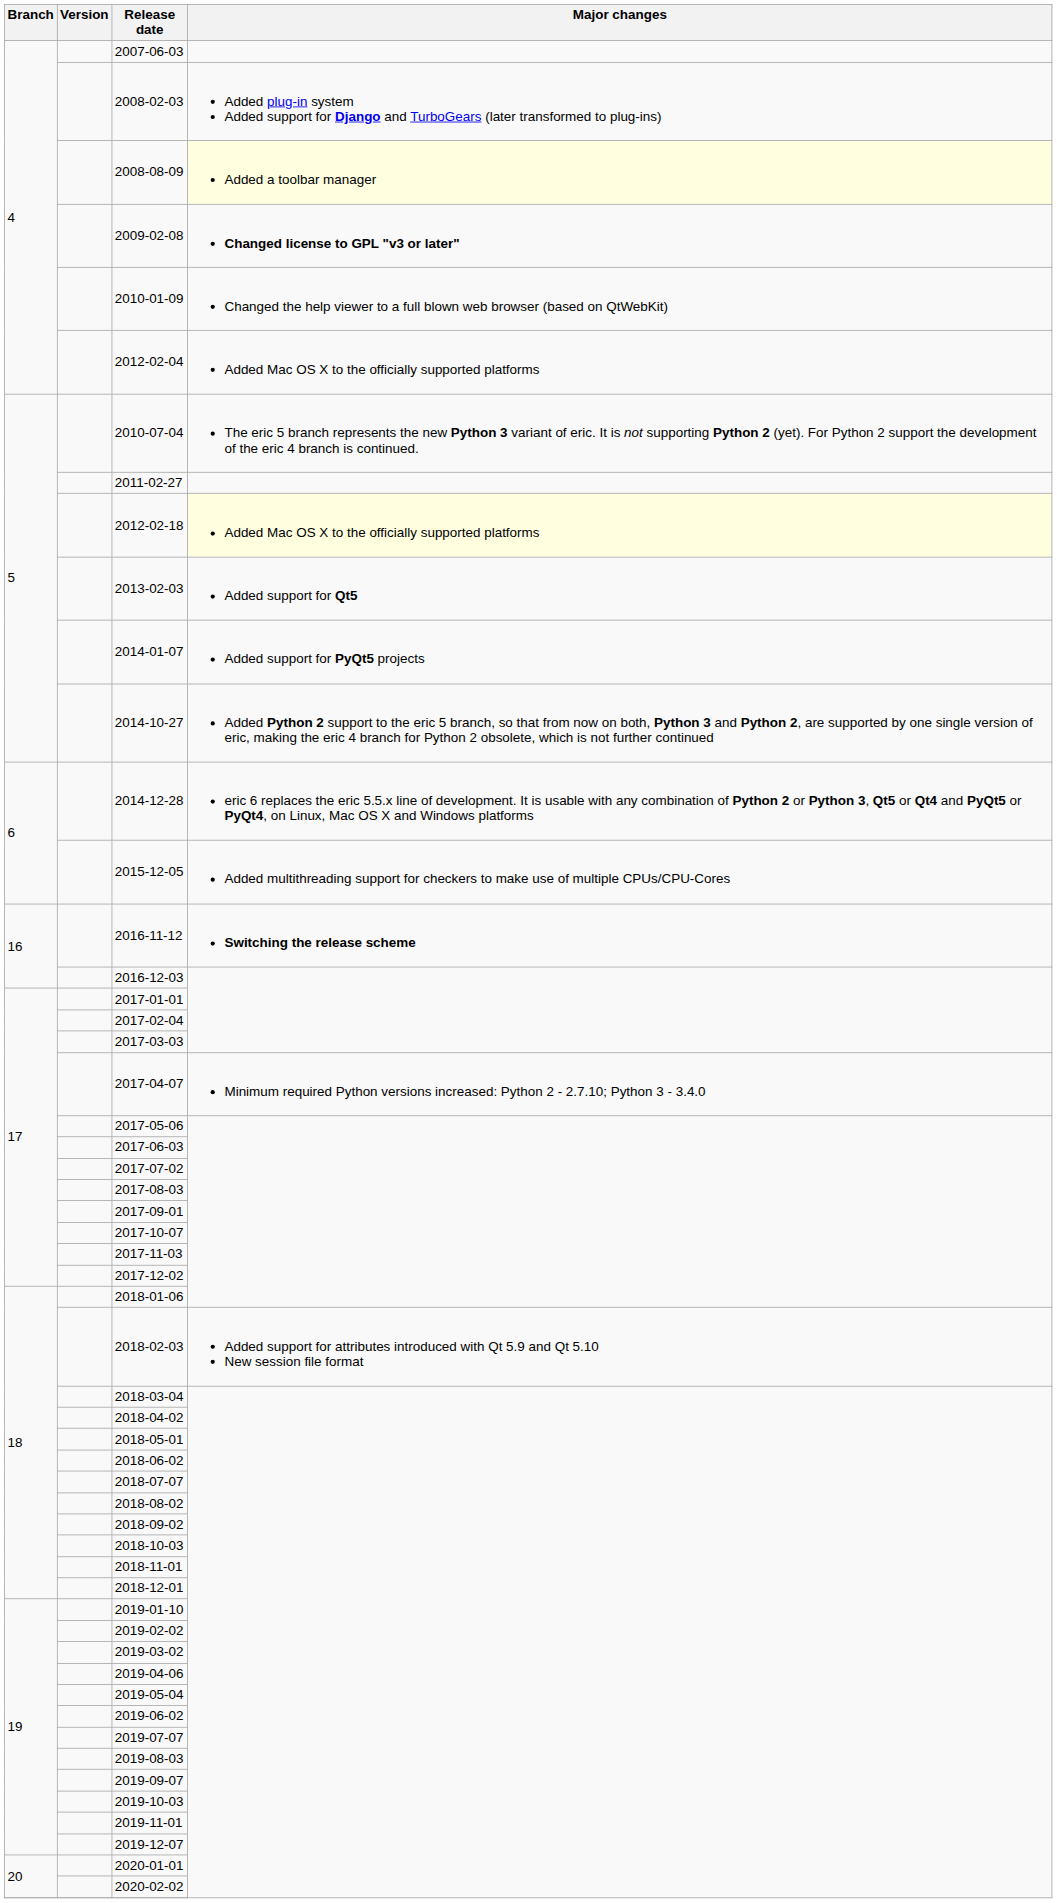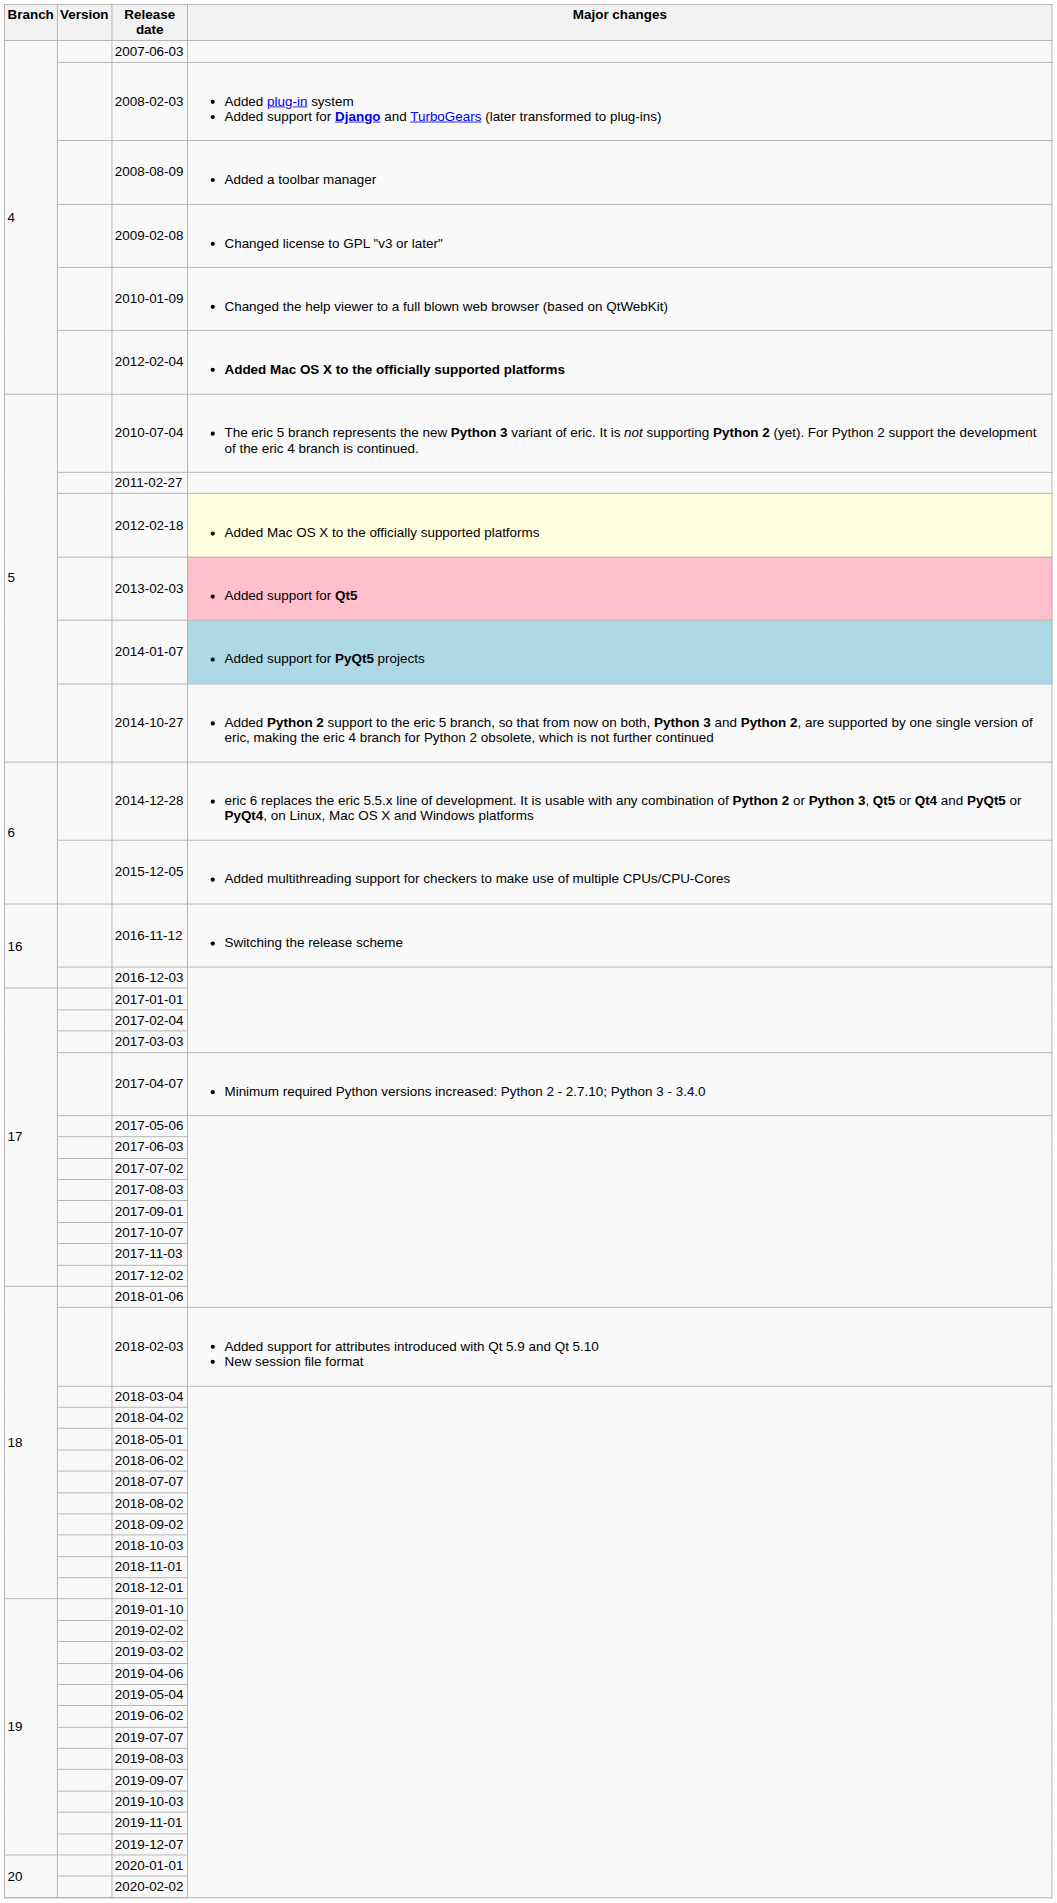(620, 180) lightyellow background -> (620, 180) no background
(620, 243) bold -> (620, 243) normal
(620, 370) normal -> (620, 370) bold
(620, 596) no background -> (620, 596) pink background
(620, 659) no background -> (620, 659) lightblue background
(620, 943) bold -> (620, 943) normal
